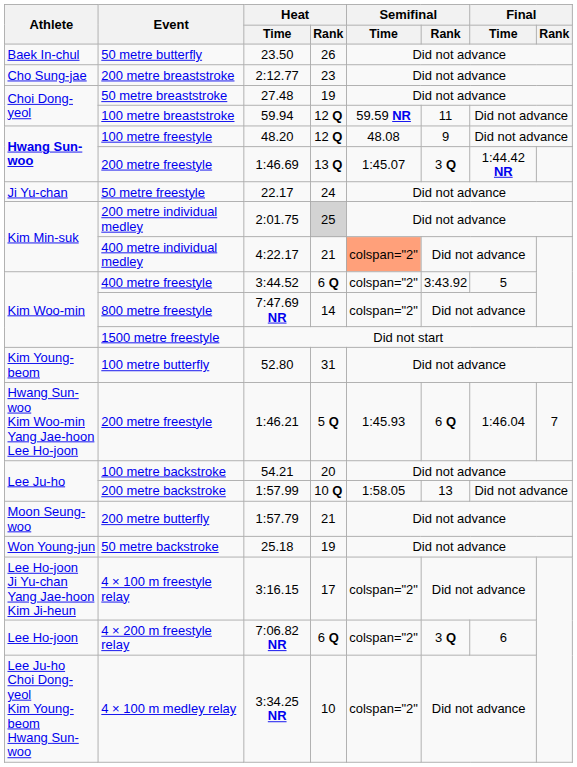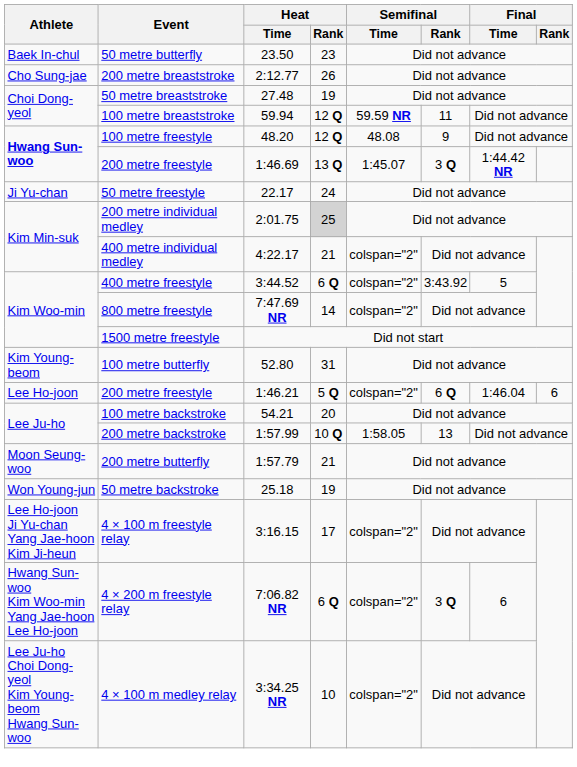(328, 55) 26 -> (328, 55) 23
(328, 75) 23 -> (328, 75) 26
(384, 255) lightsalmon background -> (384, 255) no background
(51, 422) Hwang Sun-woo Kim Woo-min Yang Jae-hoon Lee Ho-joon -> (43, 393) Lee Ho-joon
(384, 422) 1:45.93 -> (384, 393) colspan="2"
(554, 422) 7 -> (554, 393) 6
(43, 638) Lee Ho-joon -> (51, 602) Hwang Sun-woo Kim Woo-min Yang Jae-hoon Lee Ho-joon
